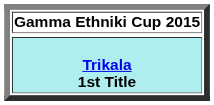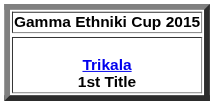(107, 73) paleturquoise background -> (107, 73) no background
